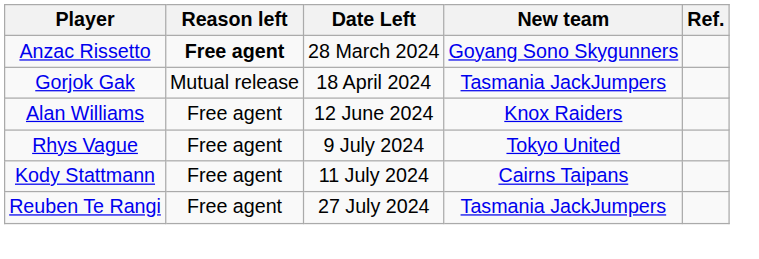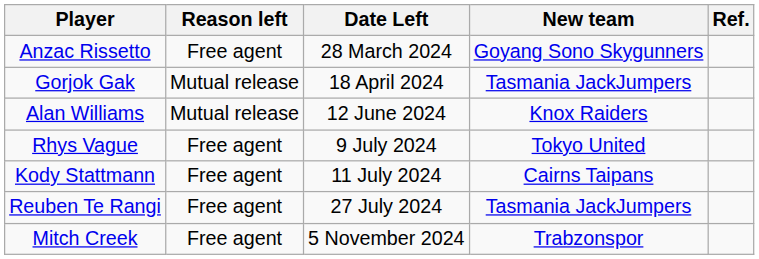(235, 51) bold -> (235, 51) normal
(235, 113) Free agent -> (235, 113) Mutual release
+ row: (85, 238)
